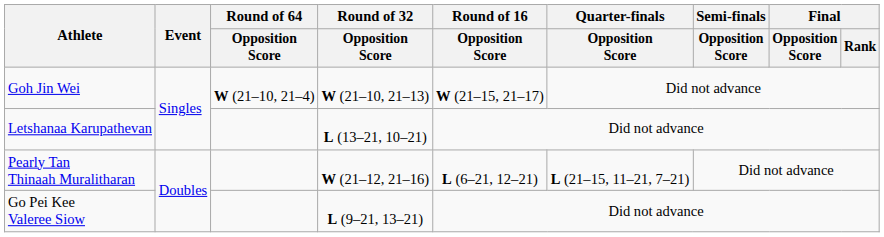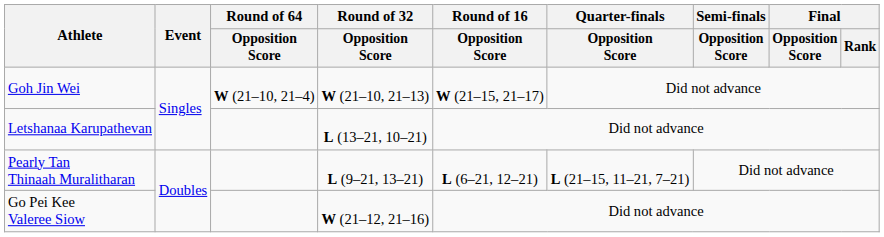(375, 179) W (21–12, 21–16) -> (375, 179) L (9–21, 13–21)
(375, 220) L (9–21, 13–21) -> (375, 220) W (21–12, 21–16)
